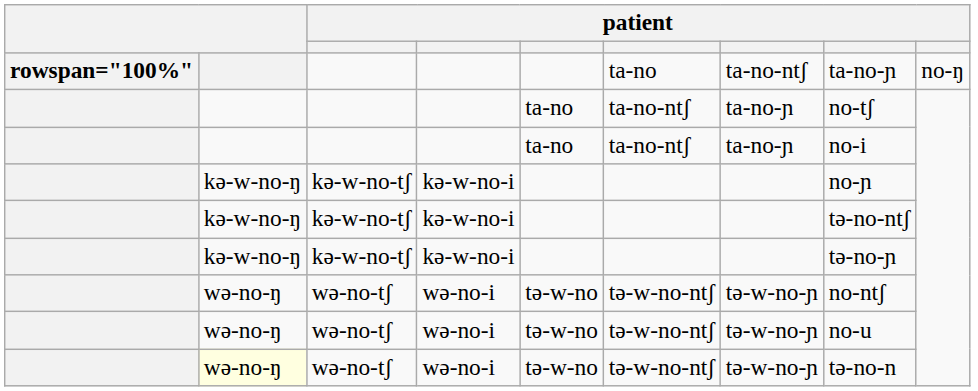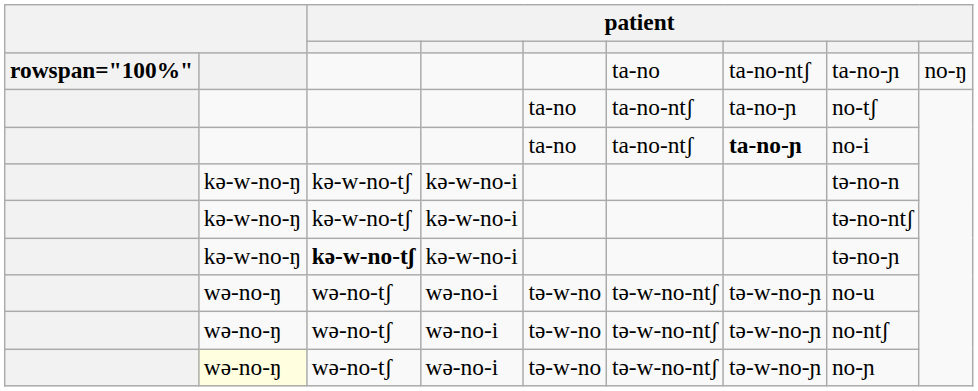(760, 144) normal -> (765, 144) bold
(850, 181) no-ɲ -> (866, 181) tə-no-n
(362, 256) normal -> (363, 256) bold
(857, 293) no-ntʃ -> (853, 293) no-u
(850, 330) no-u -> (860, 330) no-ntʃ
(862, 367) tə-no-n -> (853, 367) no-ɲ
